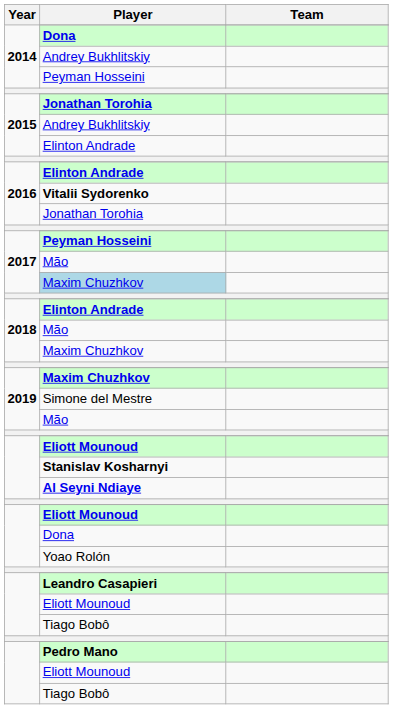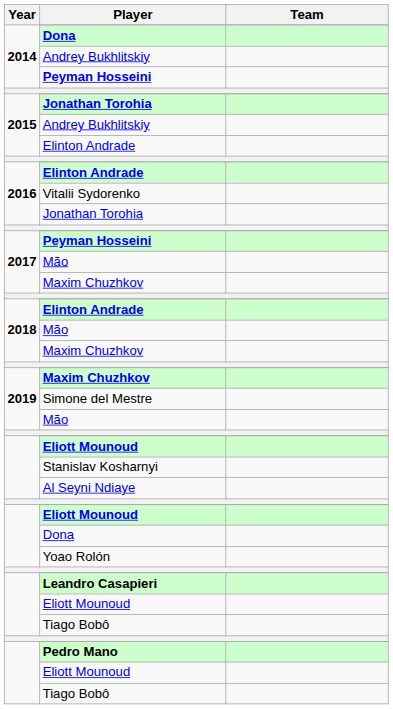(94, 77) normal -> (97, 77) bold
(96, 193) bold -> (91, 193) normal
(93, 282) lightblue background -> (93, 282) no background
(105, 467) bold -> (100, 467) normal
(92, 488) bold -> (89, 488) normal
